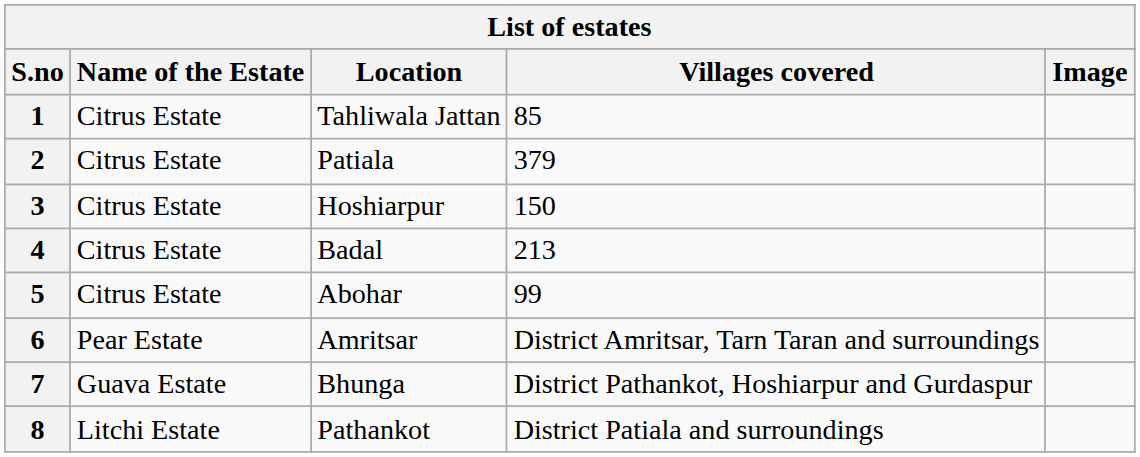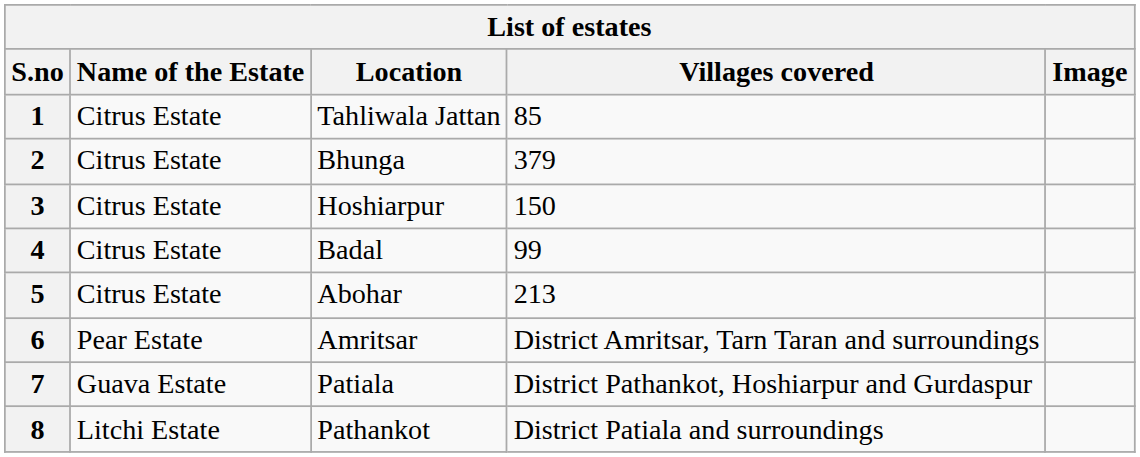(356, 160) Patiala -> (361, 160) Bhunga
(535, 250) 213 -> (528, 250) 99
(528, 294) 99 -> (535, 294) 213
(361, 384) Bhunga -> (356, 384) Patiala
